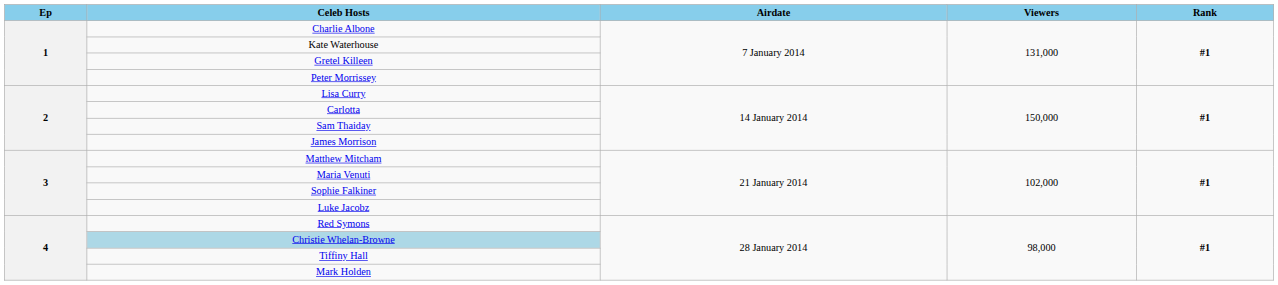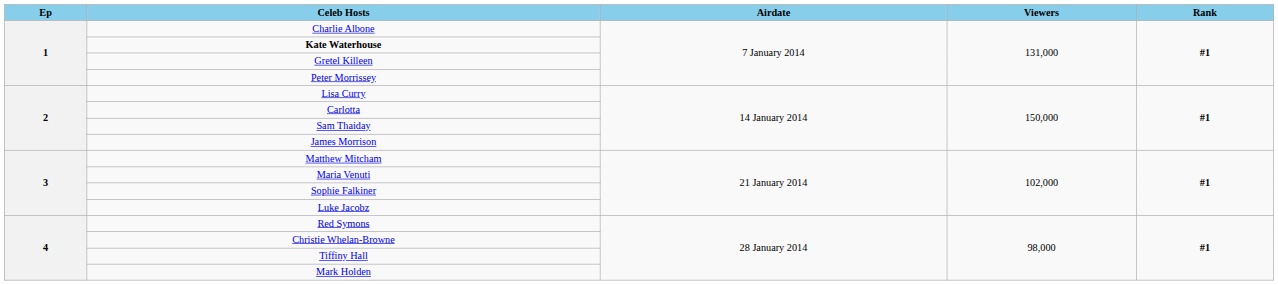(343, 45) normal -> (343, 45) bold
(343, 239) lightblue background -> (343, 239) no background
